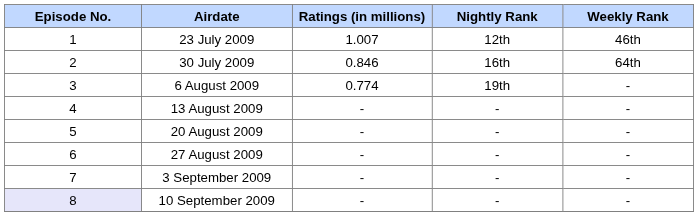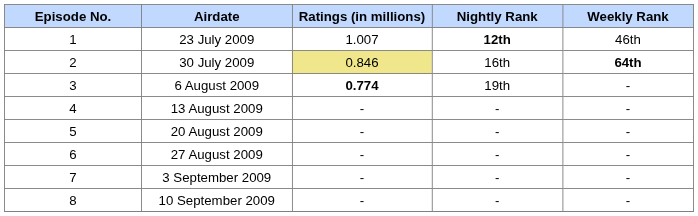(497, 39) normal -> (497, 39) bold
(362, 62) no background -> (362, 62) khaki background
(628, 62) normal -> (628, 62) bold
(362, 85) normal -> (362, 85) bold
(73, 200) lavender background -> (73, 200) no background
